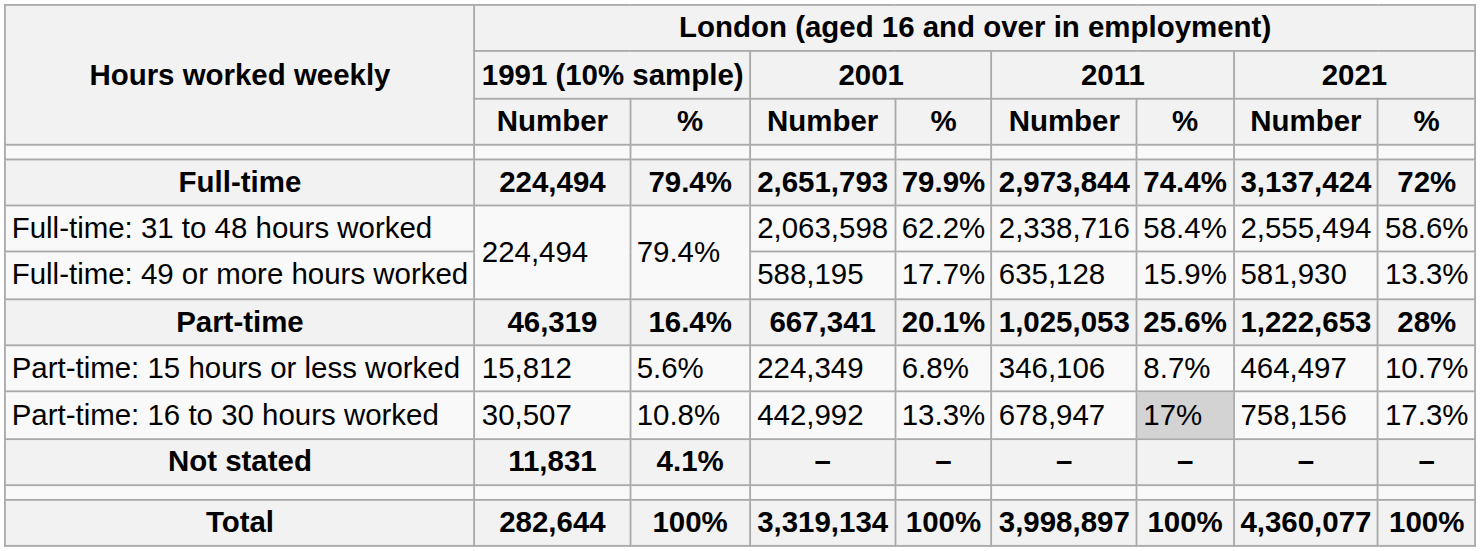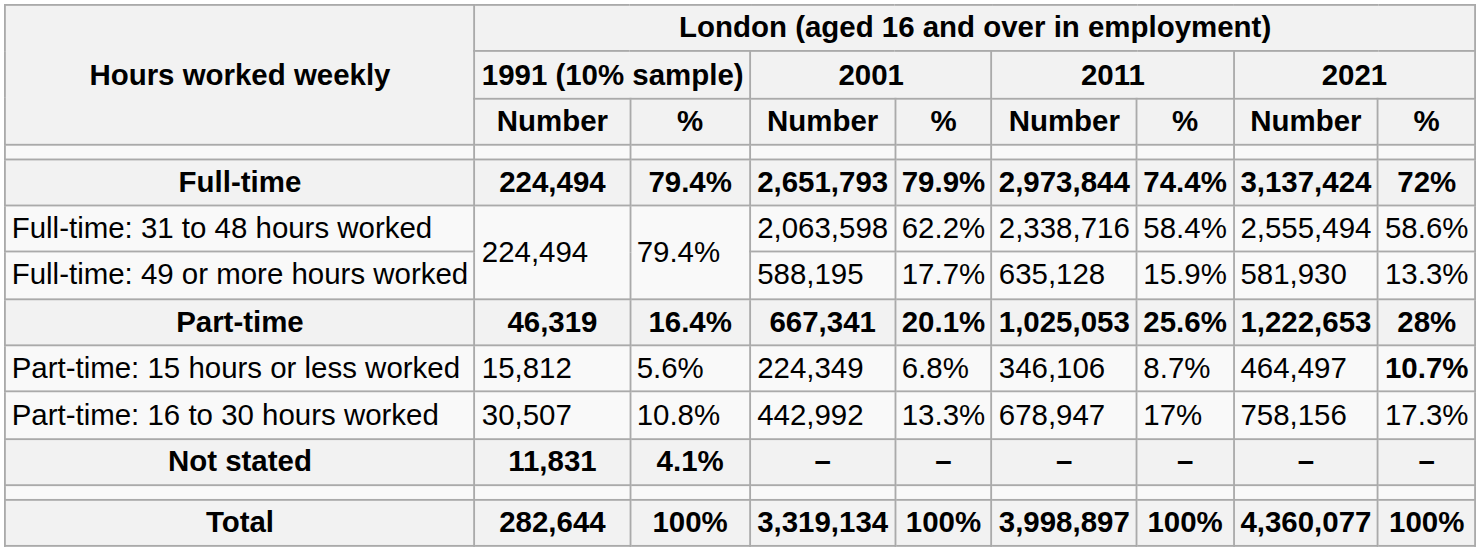(1427, 368) normal -> (1427, 368) bold
(1173, 414) lightgrey background -> (1173, 414) no background
